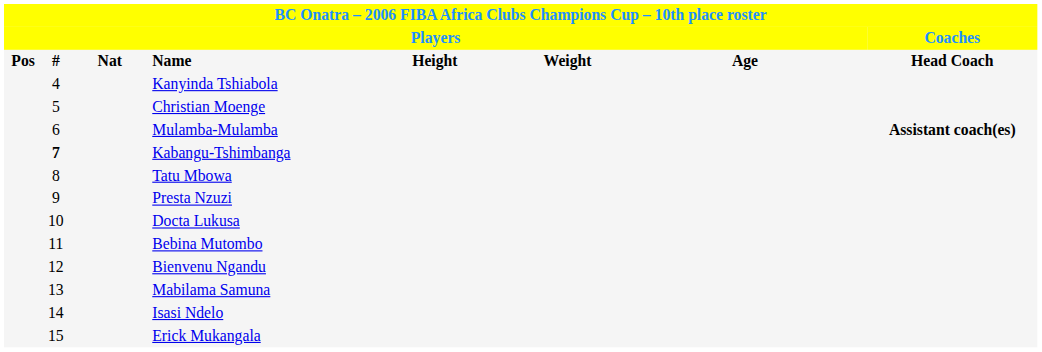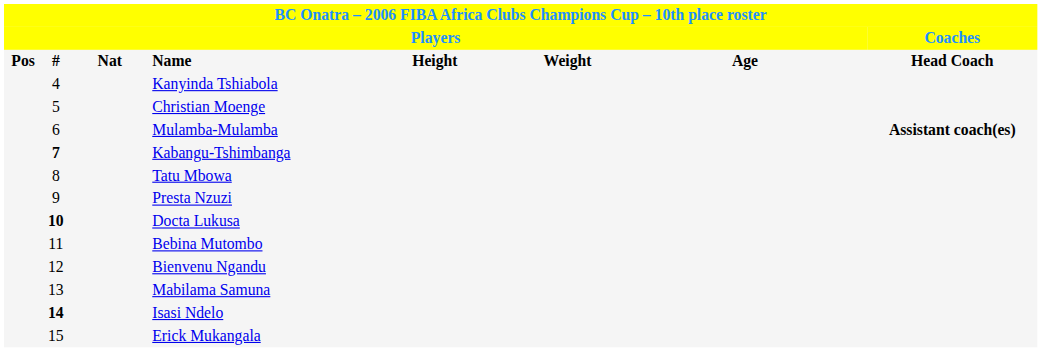(56, 221) normal -> (56, 221) bold
(56, 312) normal -> (56, 312) bold
